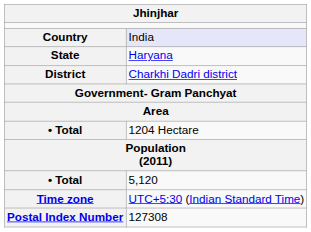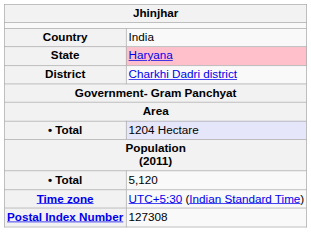(141, 37) lavender background -> (141, 37) no background
(151, 56) no background -> (151, 56) pink background
(164, 130) no background -> (164, 130) lavender background
